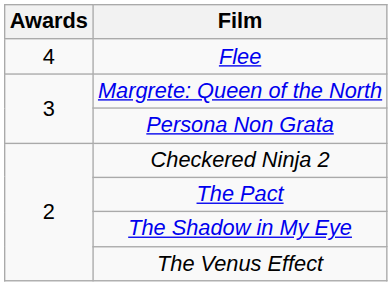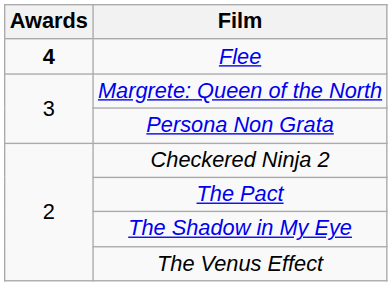(49, 56) normal -> (49, 56) bold
